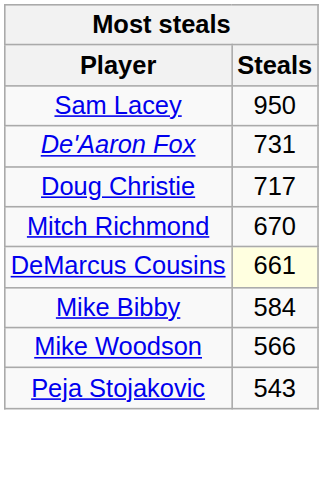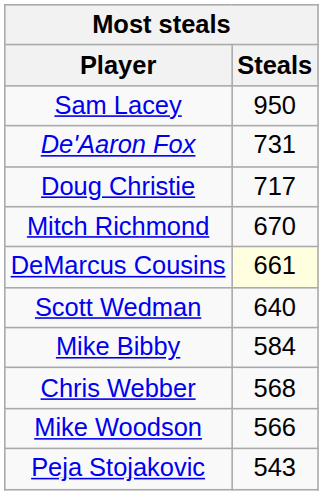+ row: (118, 307)
+ row: (118, 387)
